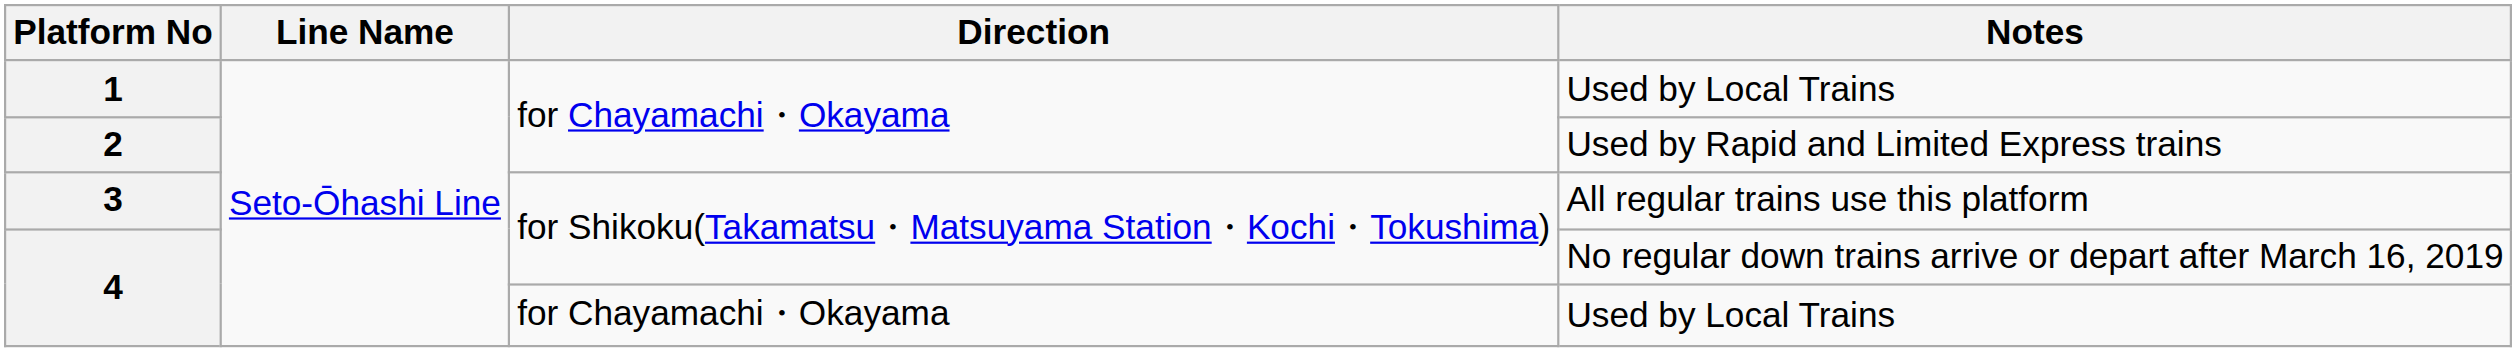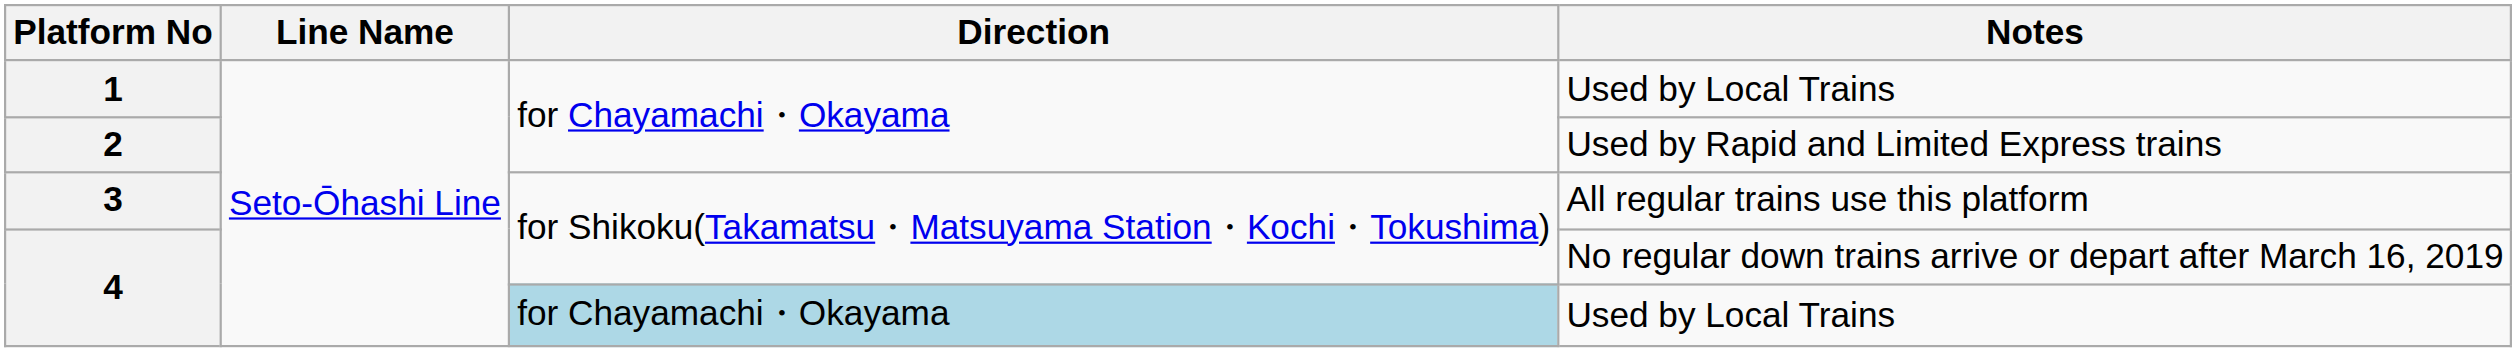(733, 313) no background -> (733, 313) lightblue background
